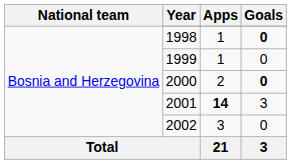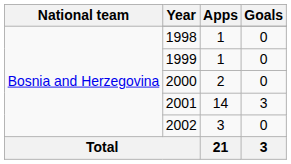(264, 37) bold -> (264, 37) normal
(264, 81) bold -> (264, 81) normal
(221, 103) bold -> (221, 103) normal
